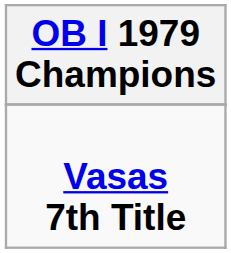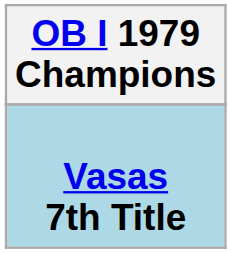(116, 196) no background -> (116, 196) lightblue background
